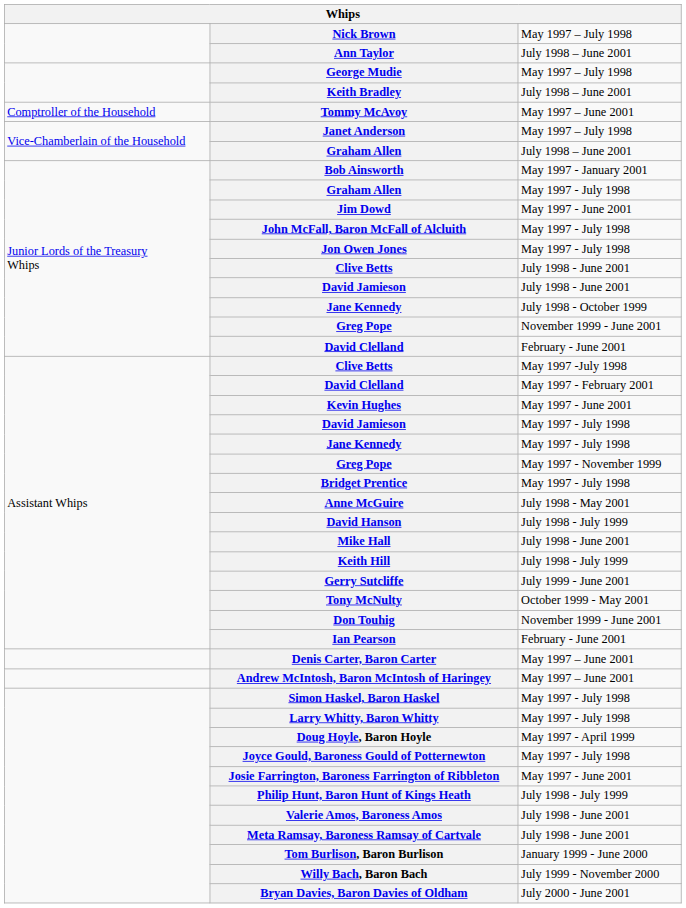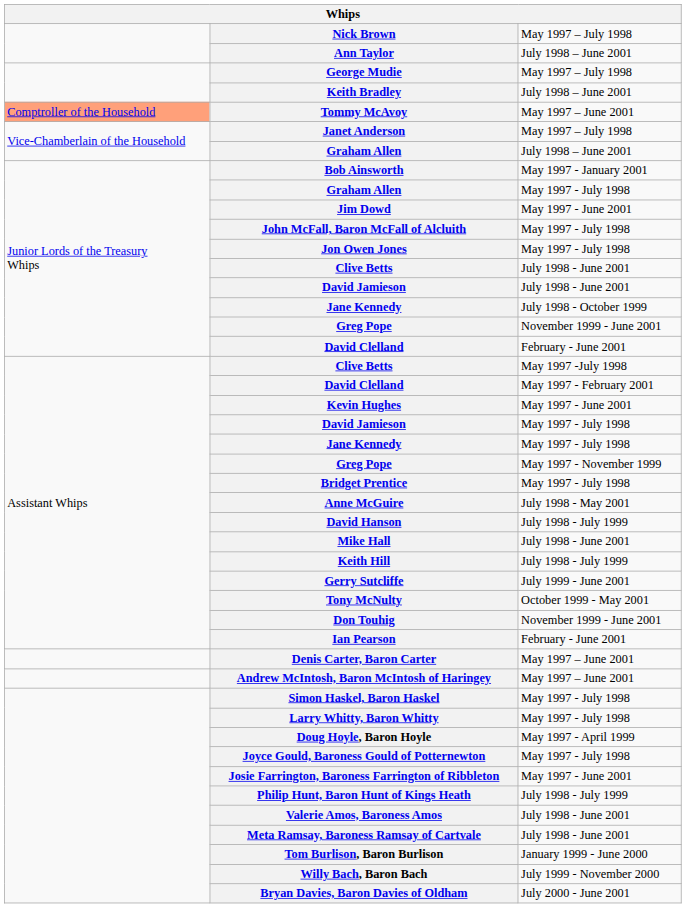(81, 111) no background -> (81, 111) lightsalmon background
